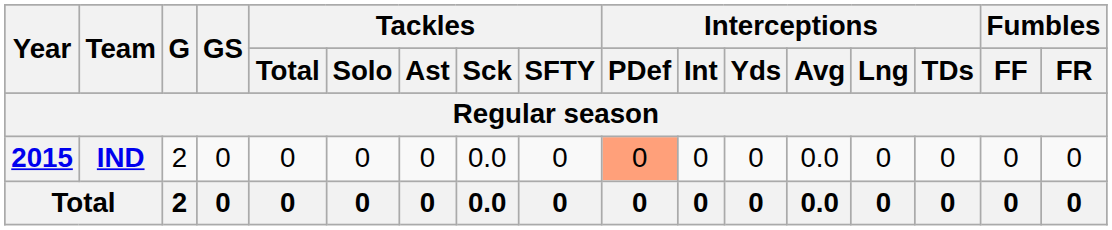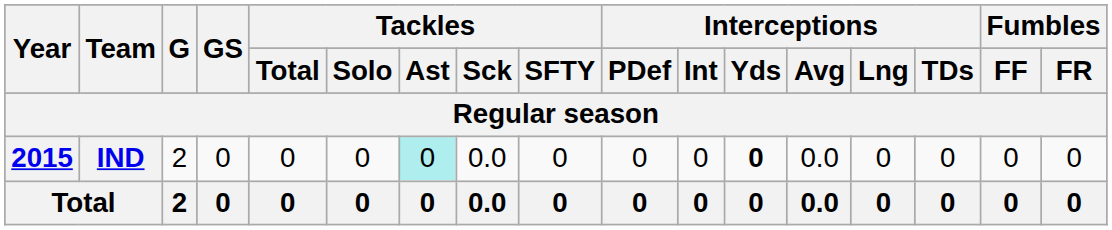(428, 158) no background -> (428, 158) paleturquoise background
(640, 158) lightsalmon background -> (640, 158) no background
(756, 158) normal -> (756, 158) bold
